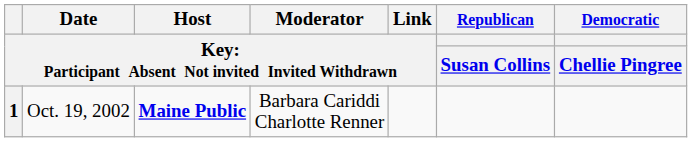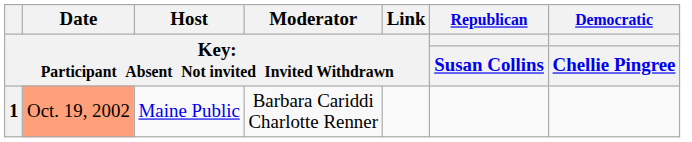(78, 111) no background -> (78, 111) lightsalmon background
(192, 111) bold -> (189, 111) normal
